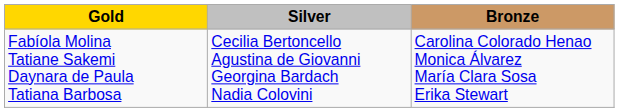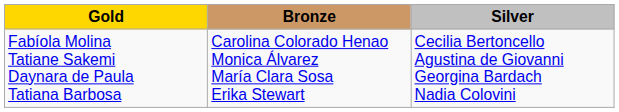columns swapped: (309, 16) <-> (513, 16)
